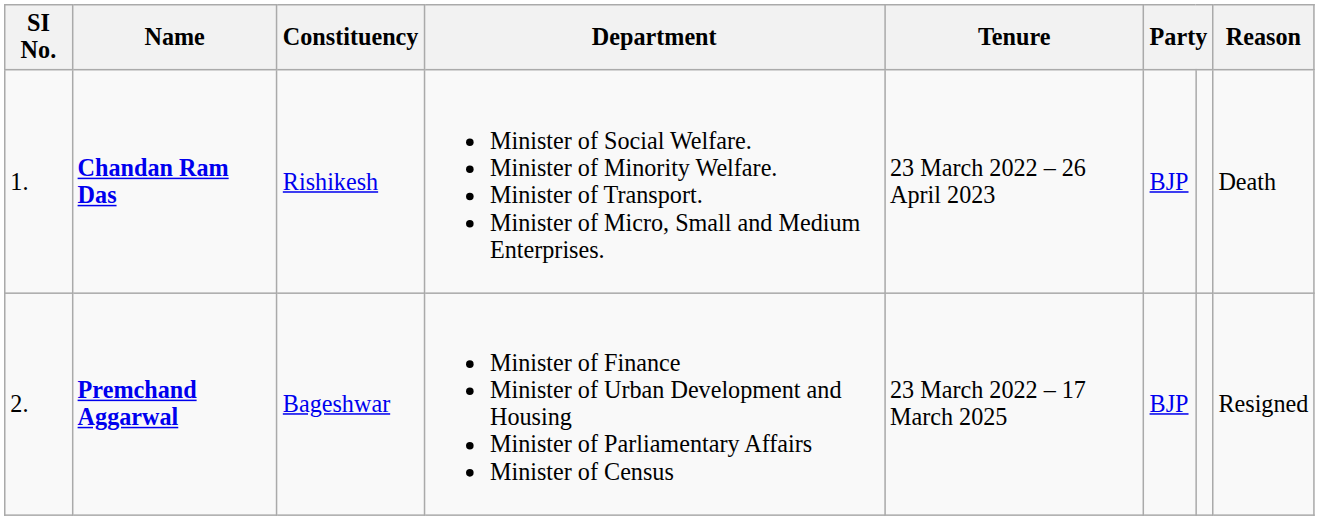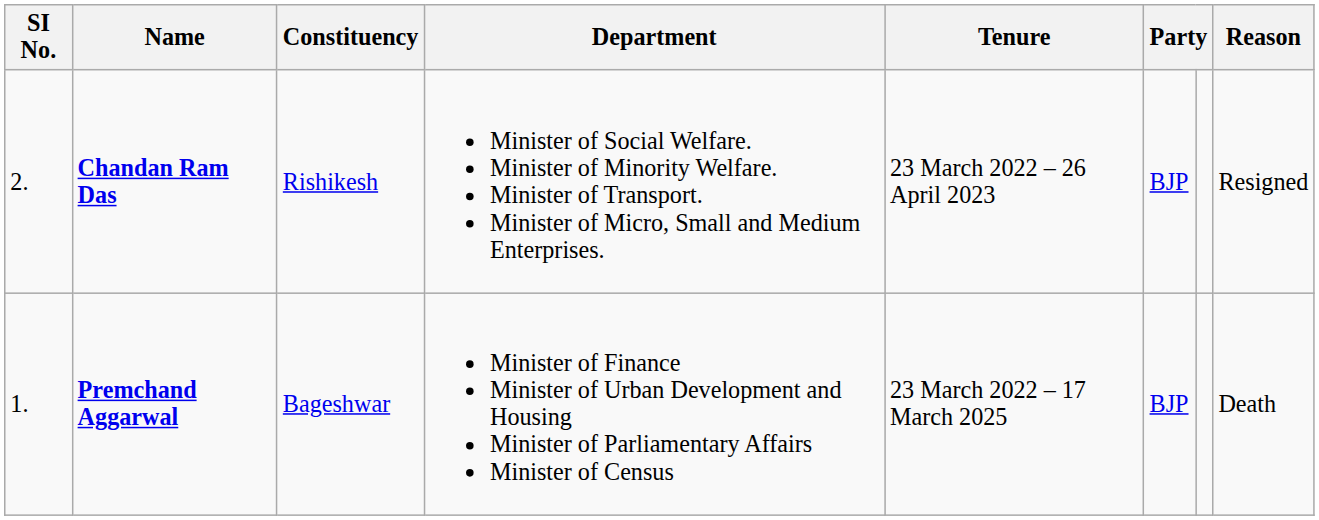(19, 181) 1. -> (19, 181) 2.
(1247, 181) Death -> (1263, 181) Resigned
(19, 403) 2. -> (19, 403) 1.
(1263, 403) Resigned -> (1247, 403) Death
